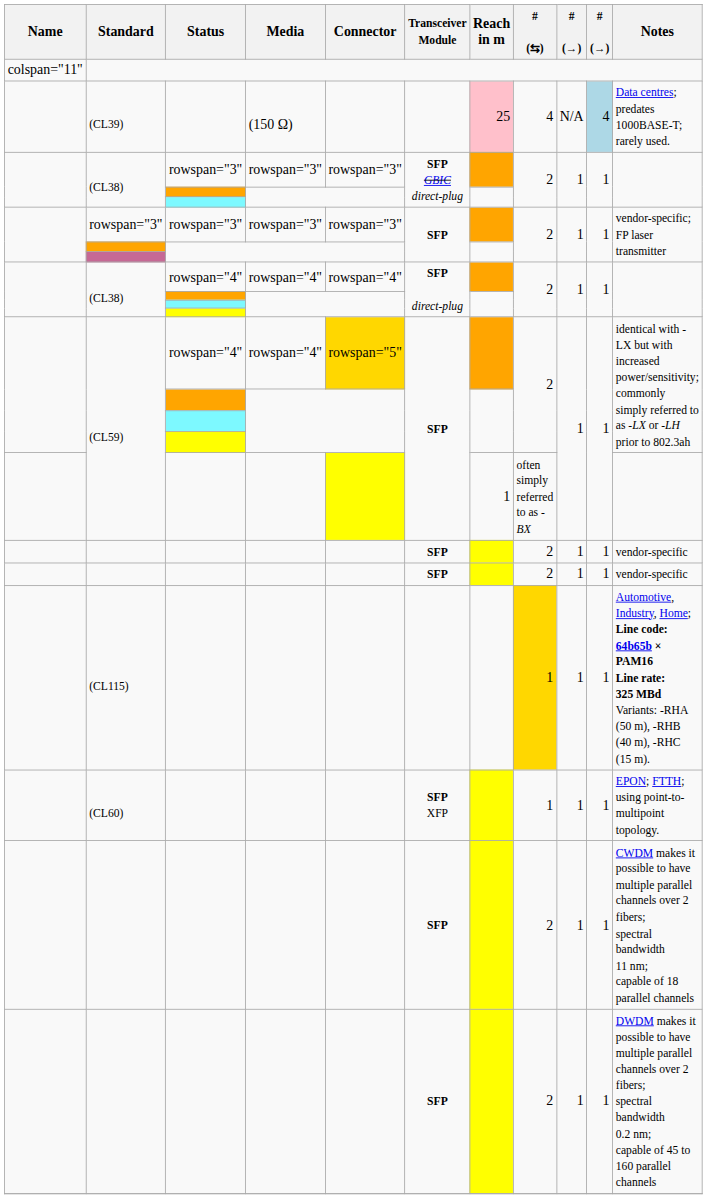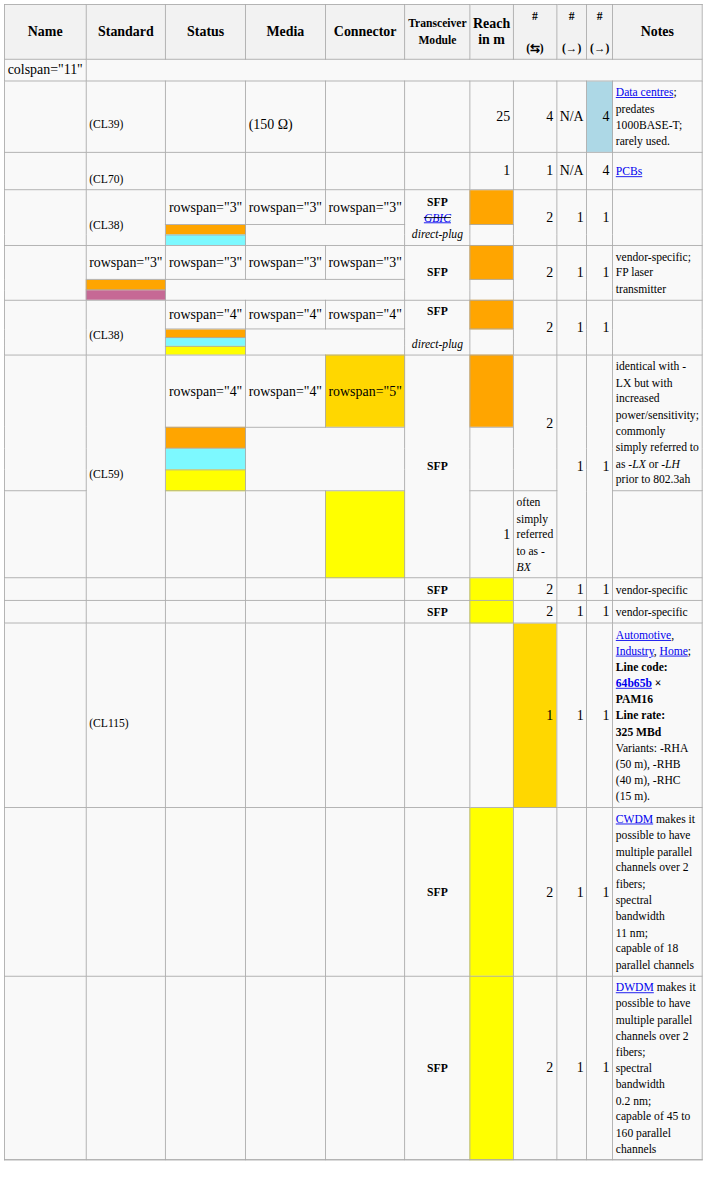(503, 116) pink background -> (503, 116) no background
+ row: (106, 179)
- row: (106, 813)
